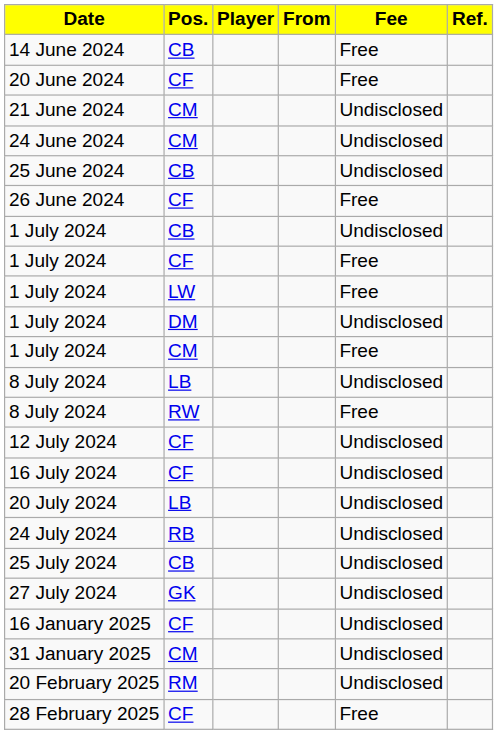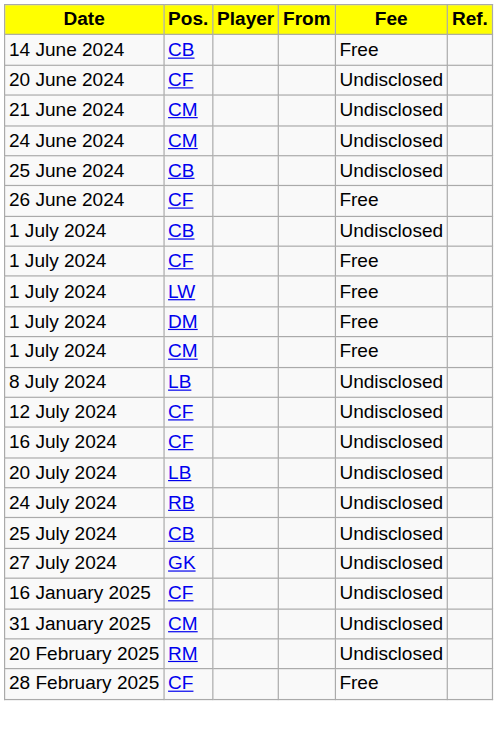(359, 79) Free -> (391, 79) Undisclosed
(391, 321) Undisclosed -> (359, 321) Free
- row: (58, 412)
